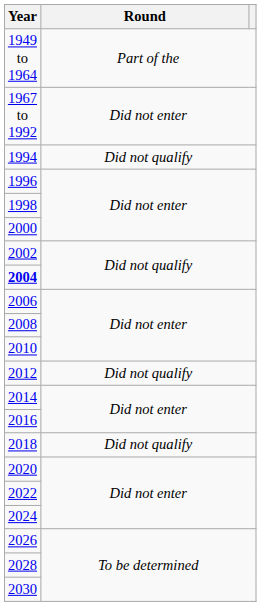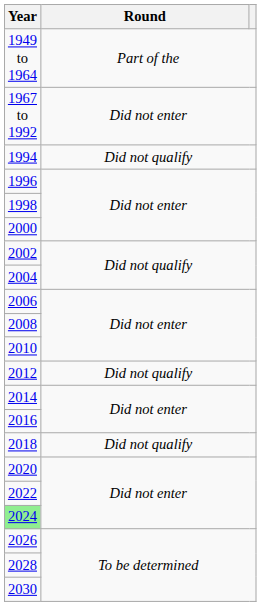(22, 277) bold -> (22, 277) normal
(22, 517) no background -> (22, 517) lightgreen background
